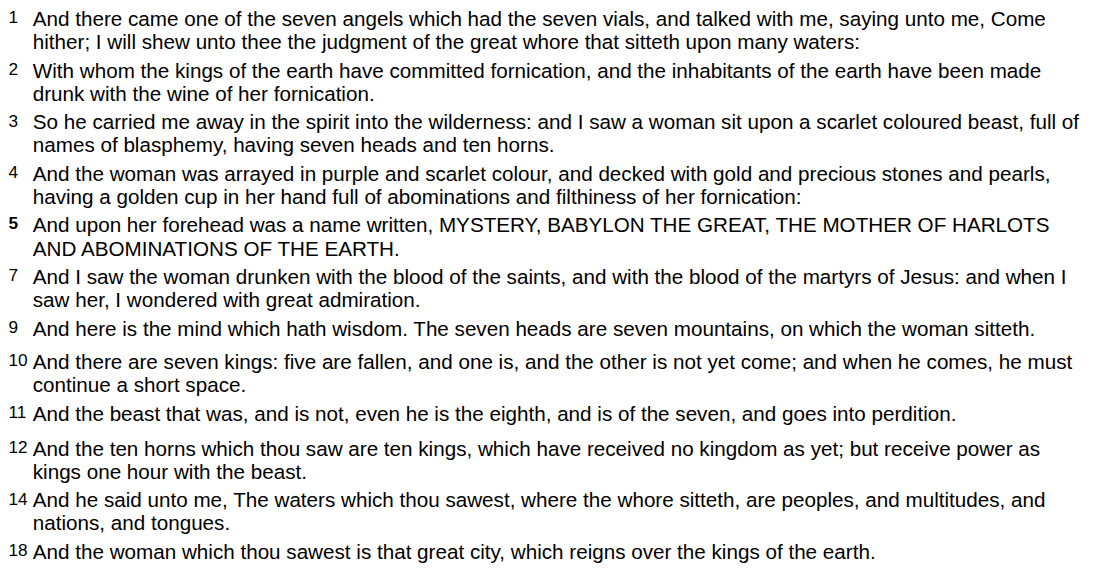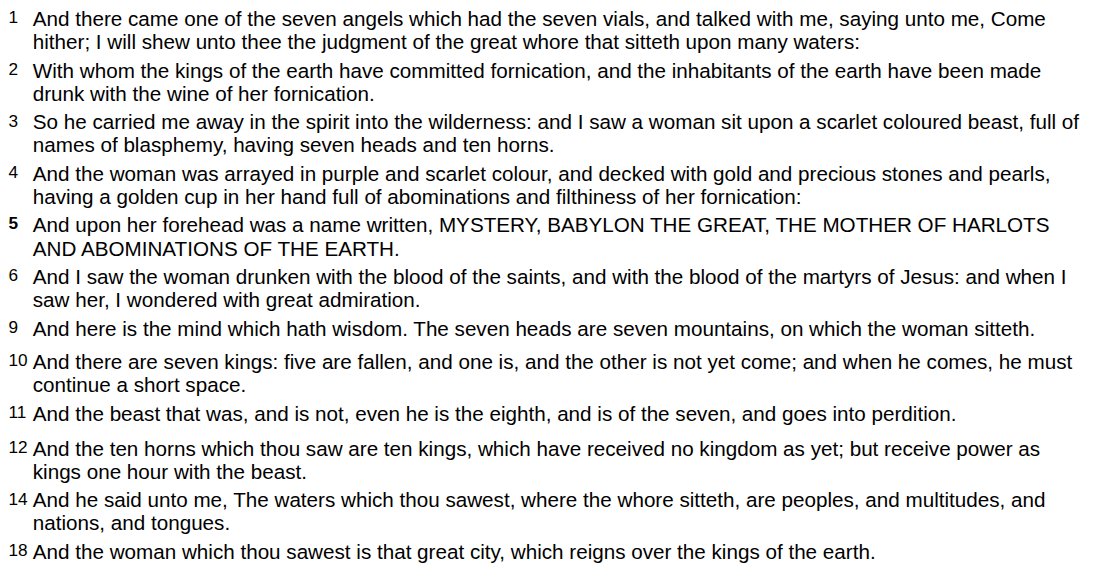(13, 276) 7 -> (13, 276) 6
